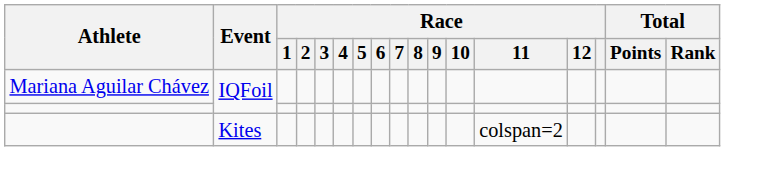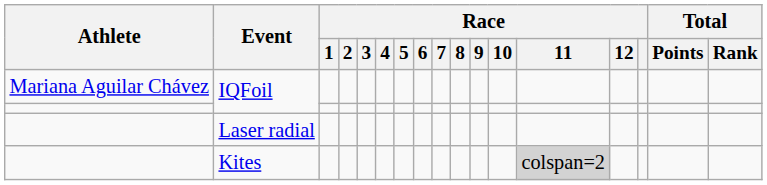+ row: (109, 130)
(521, 129) no background -> (563, 163) lightgrey background
